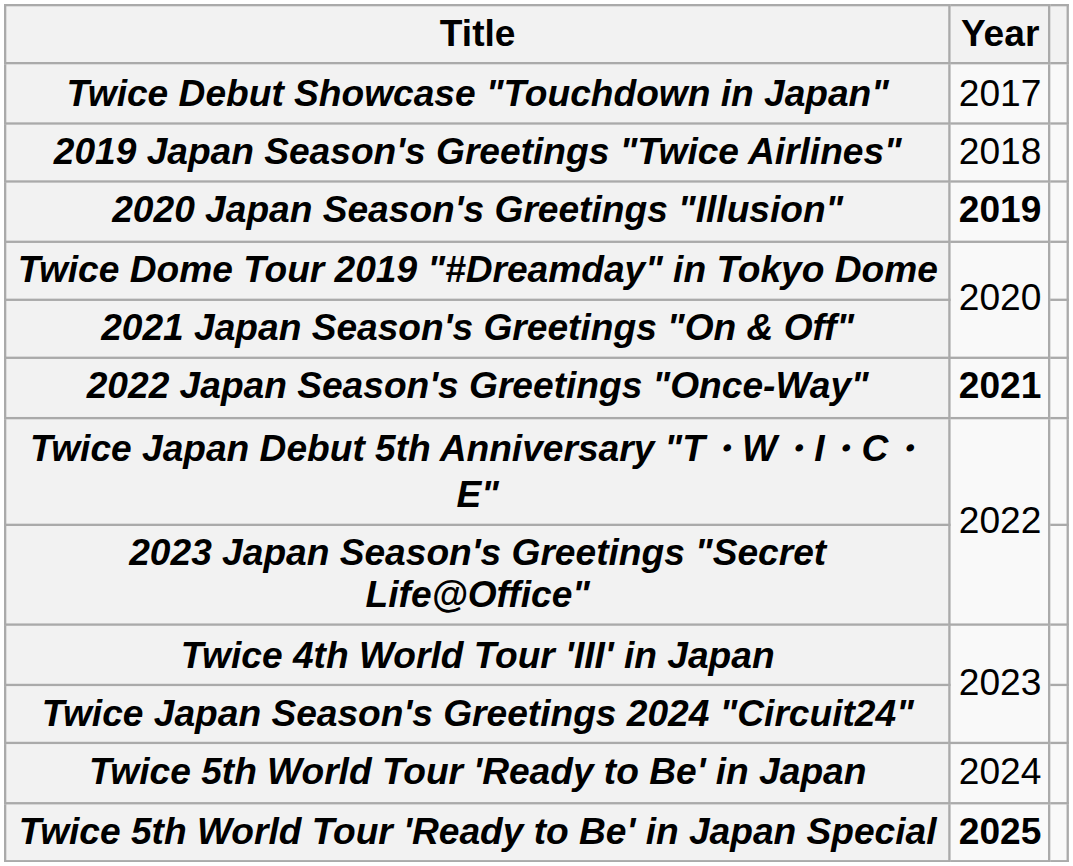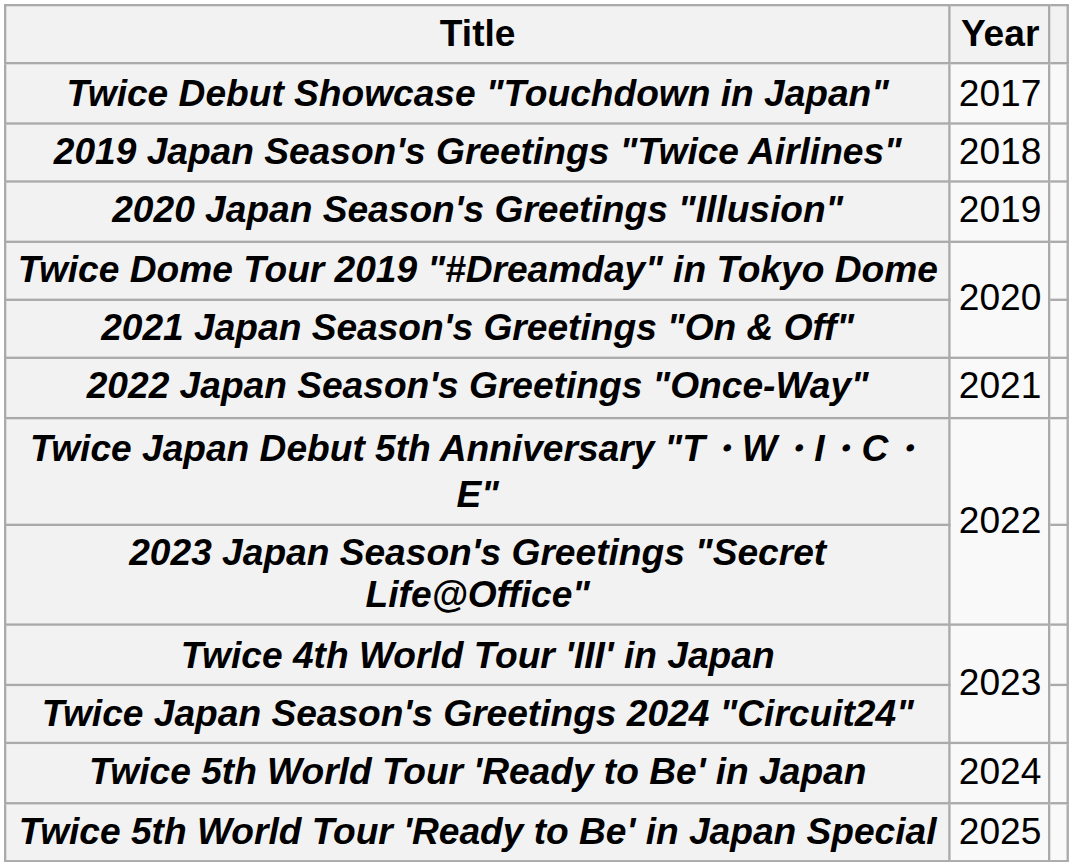(1000, 210) bold -> (1000, 210) normal
(1000, 387) bold -> (1000, 387) normal
(1000, 830) bold -> (1000, 830) normal
